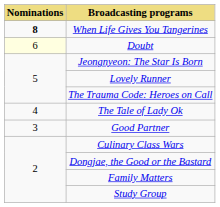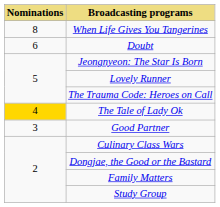(35, 29) bold -> (35, 29) normal
(35, 45) lightyellow background -> (35, 45) no background
(35, 111) no background -> (35, 111) gold background
